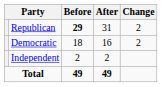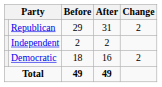(78, 27) bold -> (78, 27) normal
rows swapped: (34, 43) <-> (35, 58)
